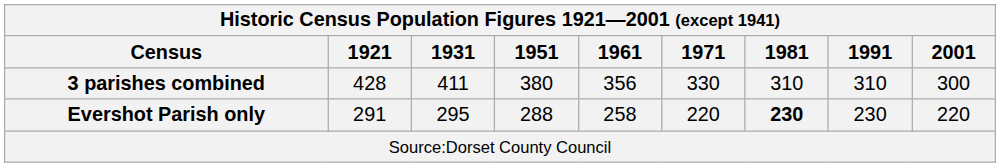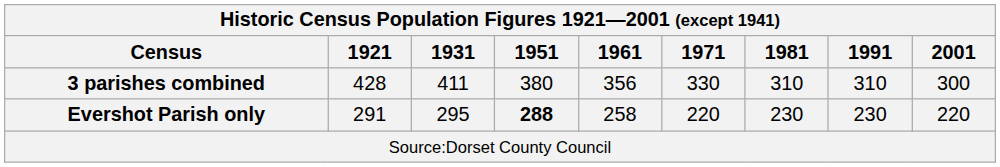(536, 114) normal -> (536, 114) bold
(787, 114) bold -> (787, 114) normal
